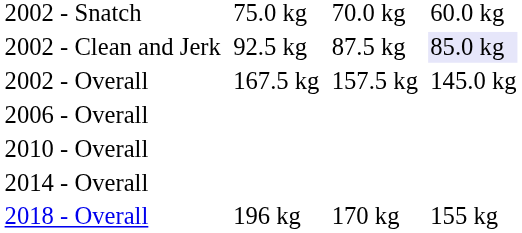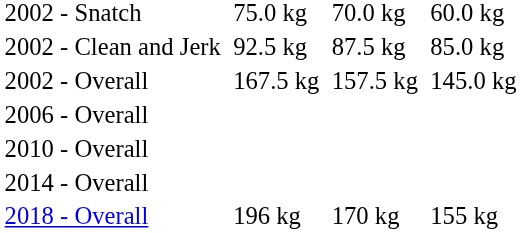(467, 47) lavender background -> (467, 47) no background
